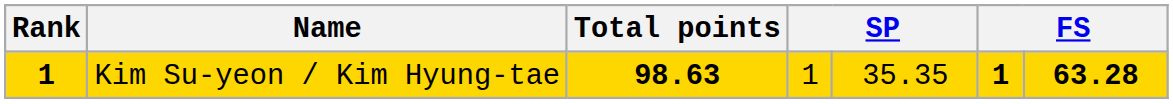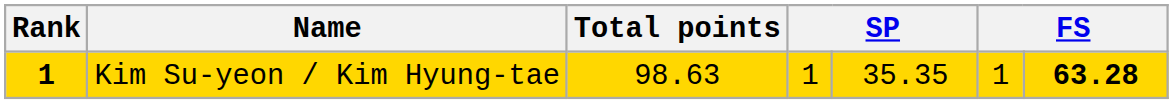(677, 75) bold -> (677, 75) normal
(1001, 75) bold -> (1001, 75) normal
